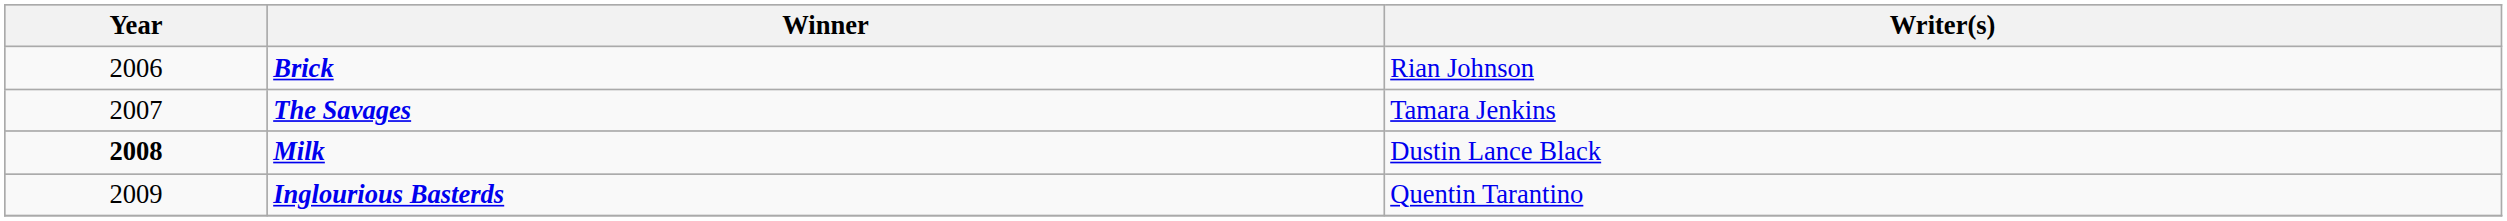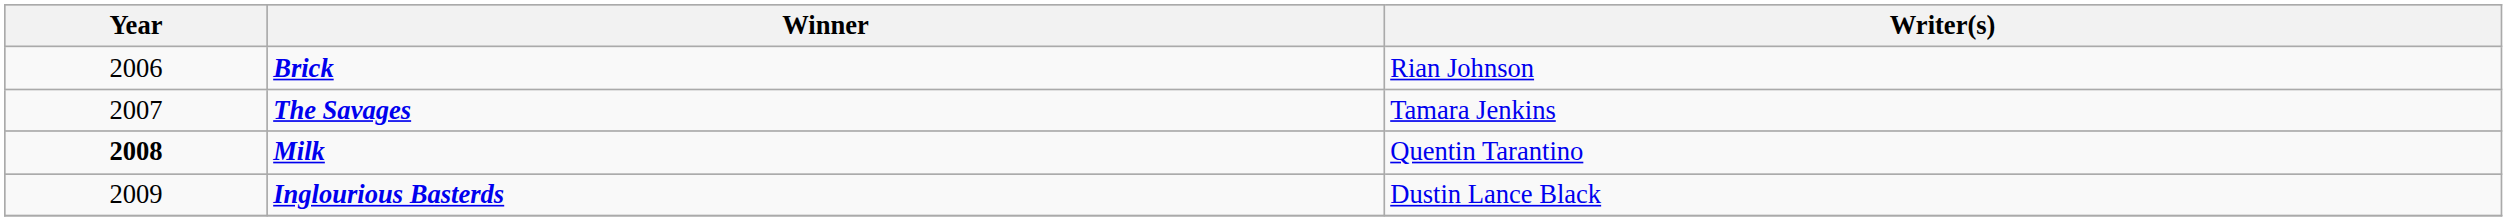(1496, 151) Dustin Lance Black -> (1487, 151) Quentin Tarantino
(1487, 194) Quentin Tarantino -> (1496, 194) Dustin Lance Black
